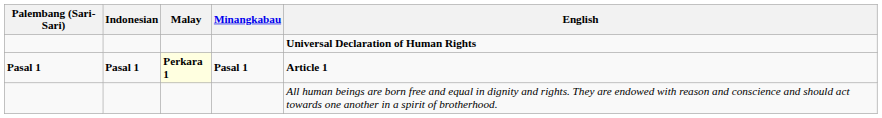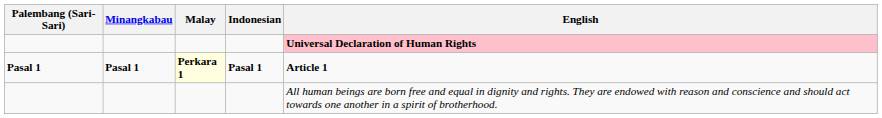columns swapped: (132, 19) <-> (248, 19)
(381, 43) no background -> (381, 43) pink background
